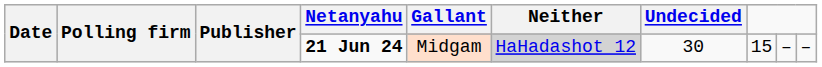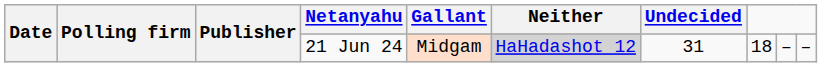(354, 47) bold -> (354, 47) normal
(693, 47) 30 -> (693, 47) 31
(761, 47) 15 -> (761, 47) 18
